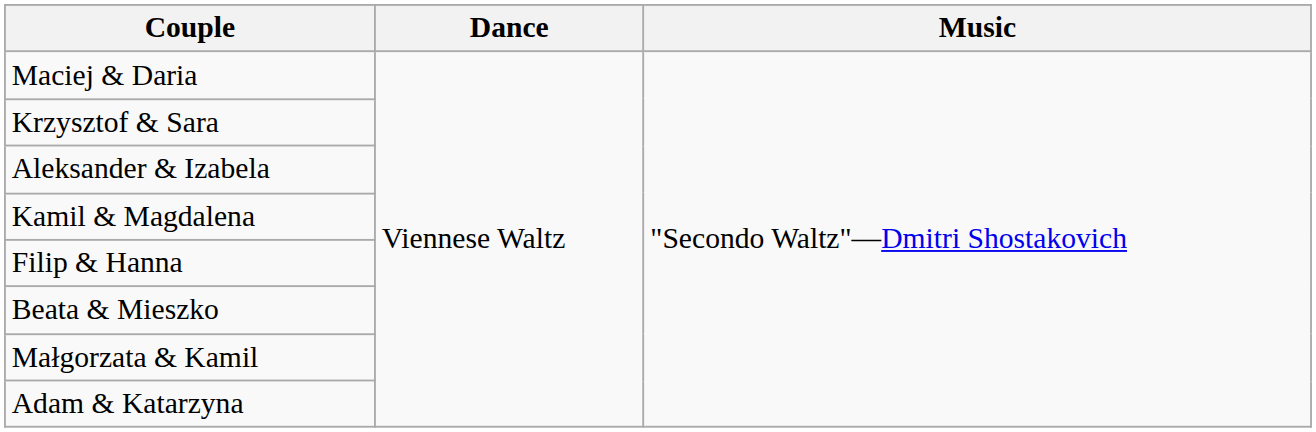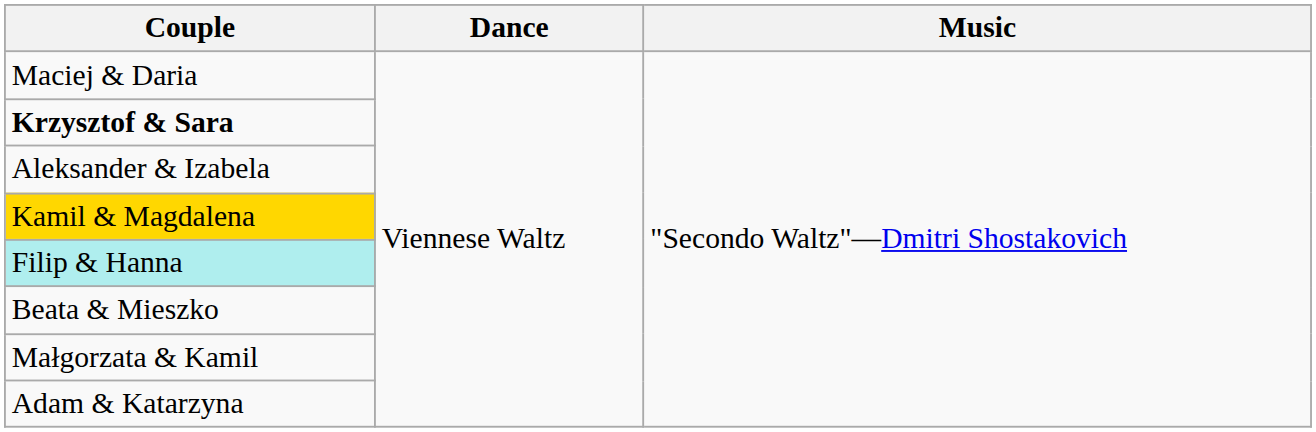(115, 121) normal -> (123, 121) bold
(133, 215) no background -> (133, 215) gold background
(97, 262) no background -> (97, 262) paleturquoise background
